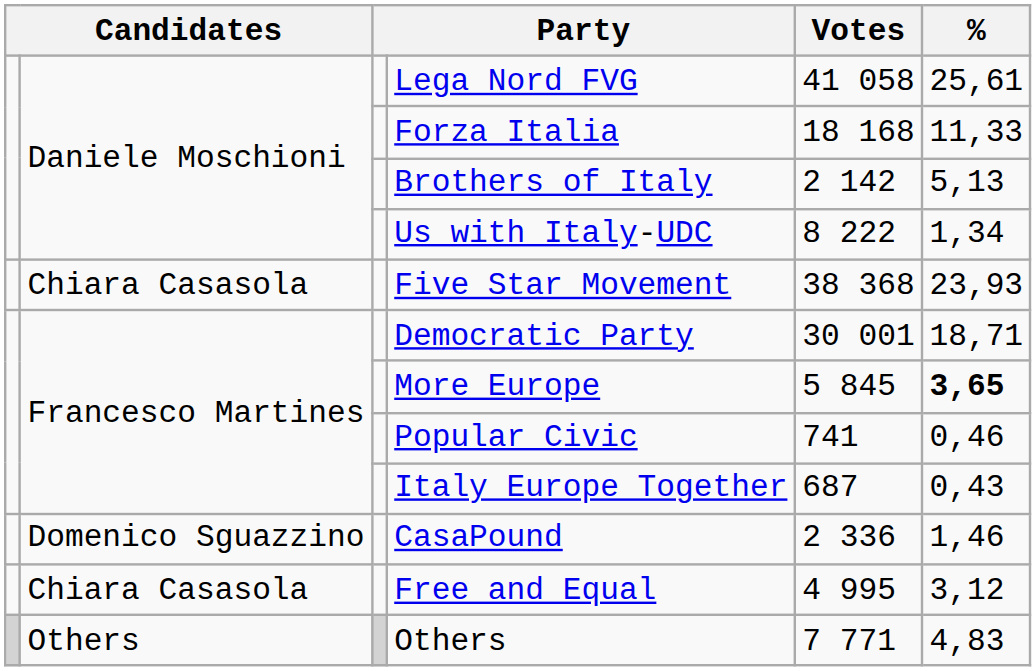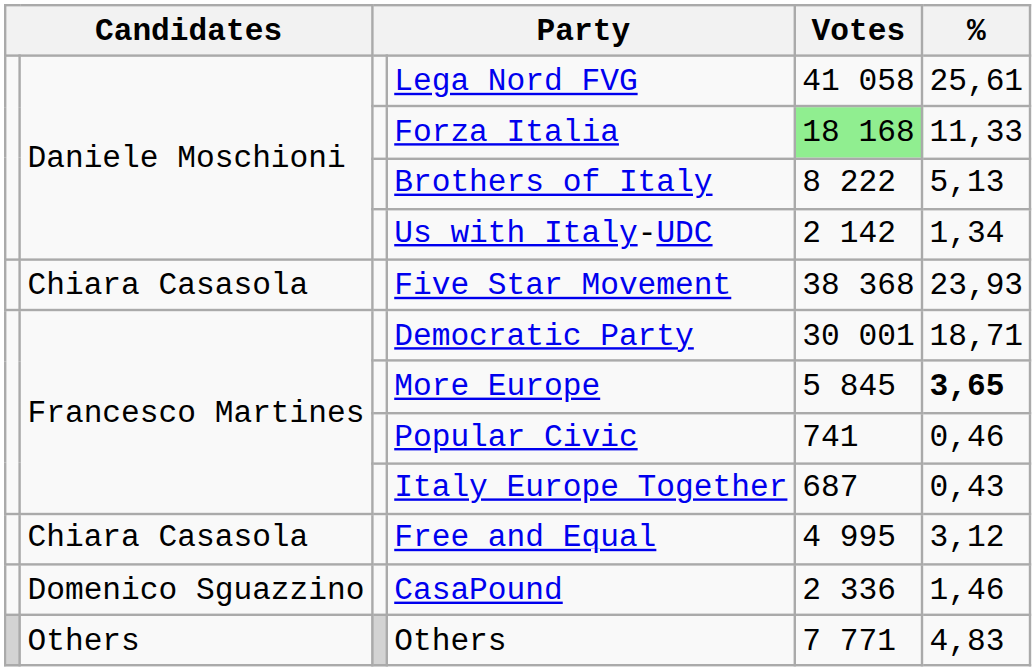(858, 132) no background -> (858, 132) lightgreen background
(849, 183) 2 142 -> (849, 183) 8 222
(849, 234) 8 222 -> (849, 234) 2 142
rows swapped: (525, 590) <-> (478, 539)
